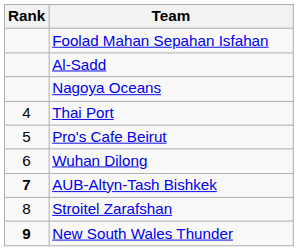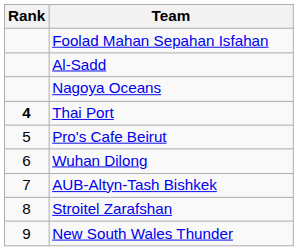(27, 112) normal -> (27, 112) bold
(27, 185) bold -> (27, 185) normal
(27, 233) bold -> (27, 233) normal
